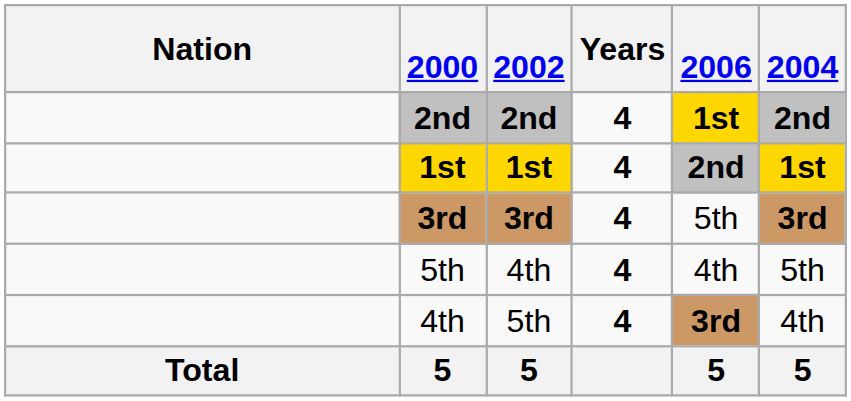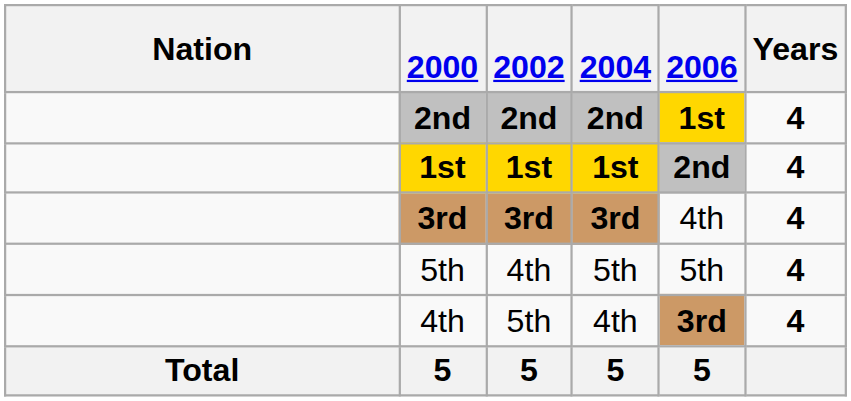columns swapped: (803, 67) <-> (623, 49)
(716, 219) 5th -> (702, 219) 4th
(716, 269) 4th -> (702, 269) 5th
